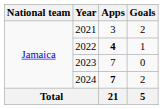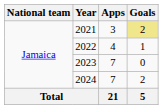(143, 29) no background -> (143, 29) khaki background
(113, 46) bold -> (113, 46) normal
(113, 79) bold -> (113, 79) normal
